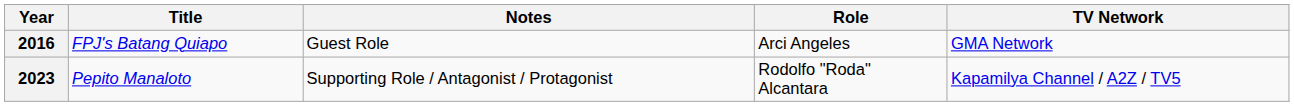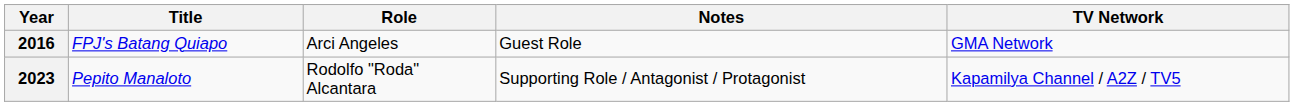columns swapped: (851, 17) <-> (529, 17)
